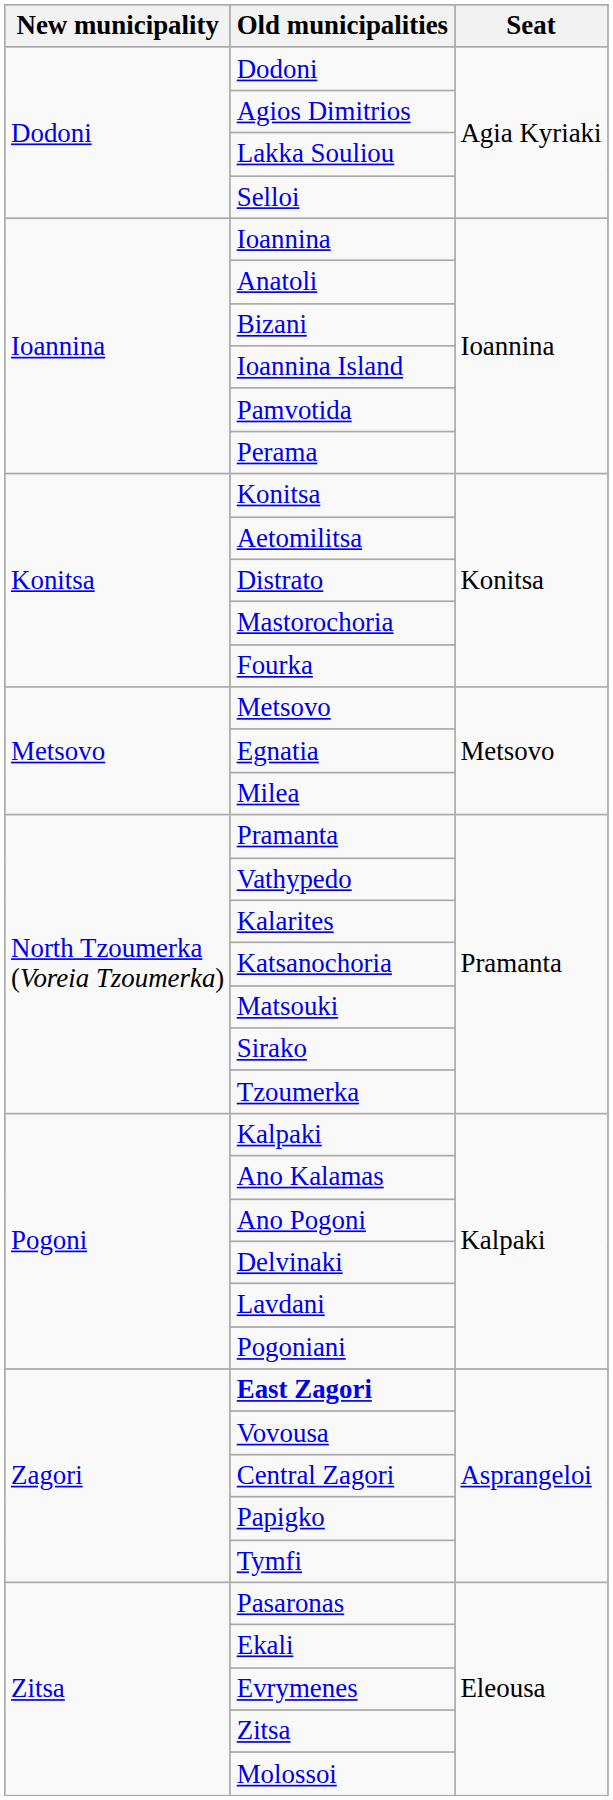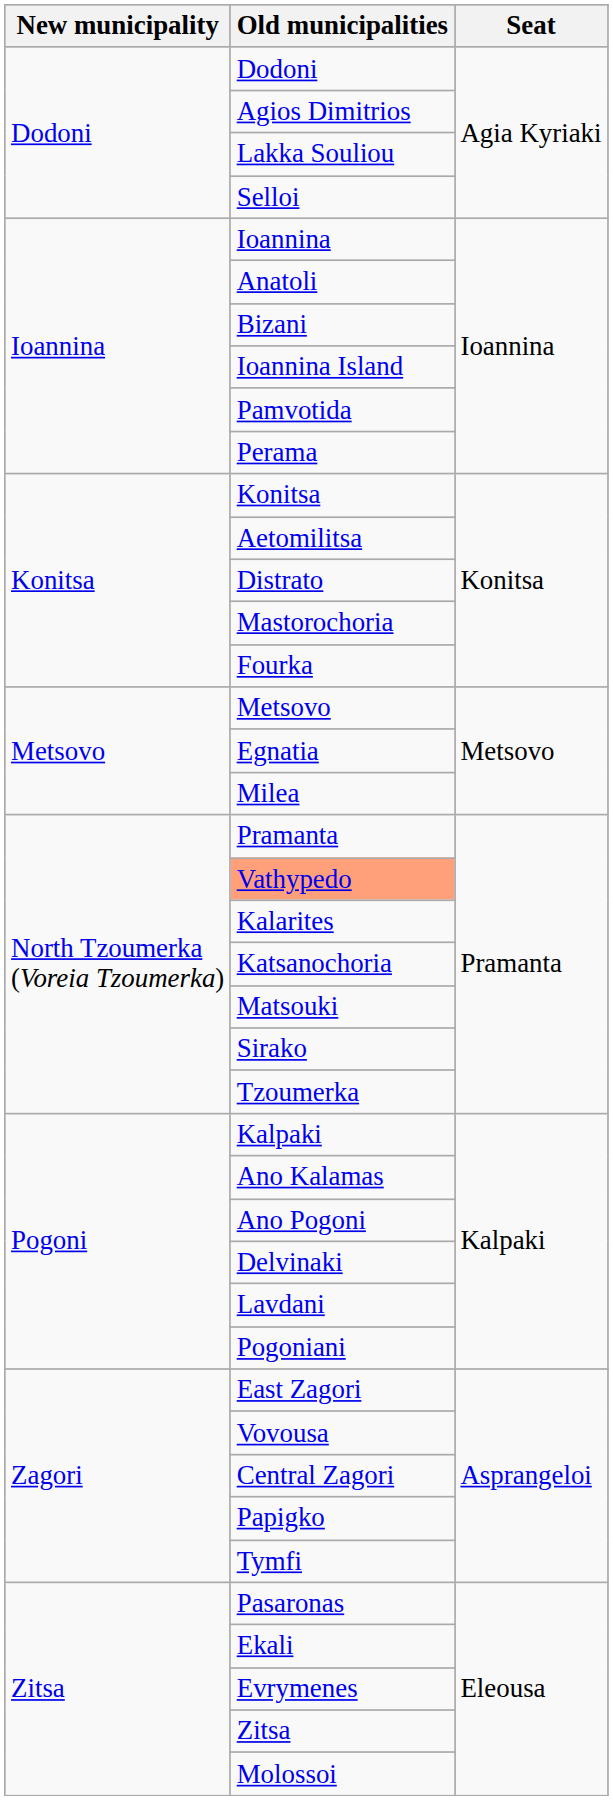(294, 878) no background -> (294, 878) lightsalmon background
(304, 1389) bold -> (299, 1389) normal
